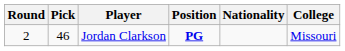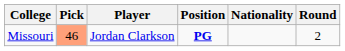columns swapped: (26, 14) <-> (313, 14)
(63, 35) no background -> (72, 35) lightsalmon background
